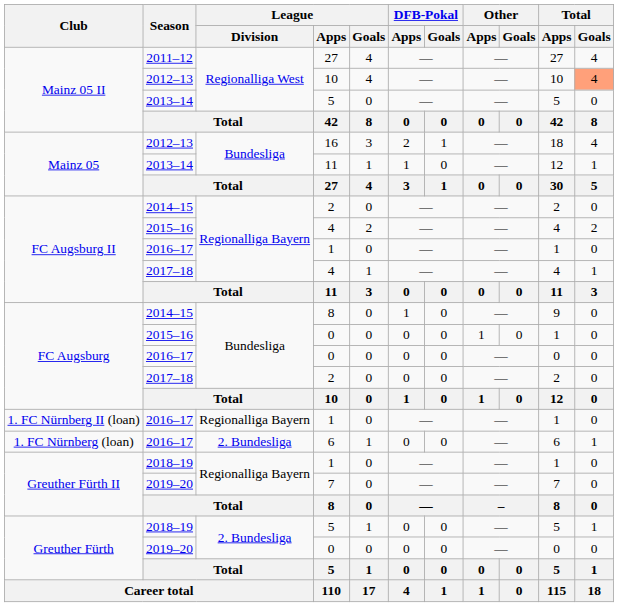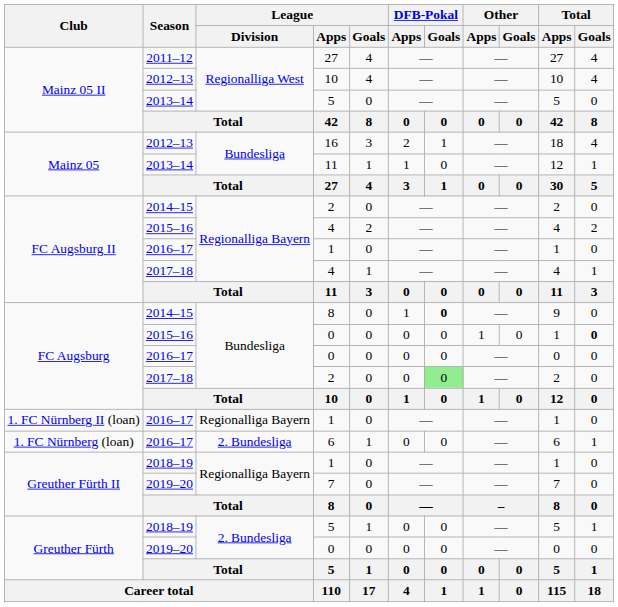(594, 79) lightsalmon background -> (594, 79) no background
(444, 313) normal -> (444, 313) bold
(594, 334) normal -> (594, 334) bold
(444, 377) no background -> (444, 377) lightgreen background
